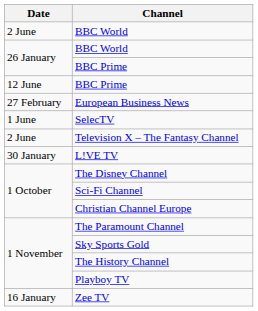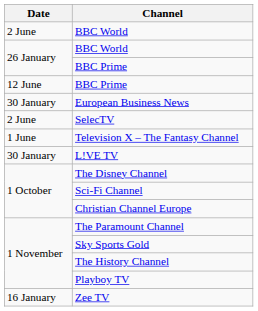(34, 102) 27 February -> (31, 102) 30 January
(21, 119) 1 June -> (21, 119) 2 June
(21, 137) 2 June -> (21, 137) 1 June
